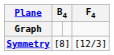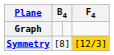(91, 43) no background -> (91, 43) gold background
